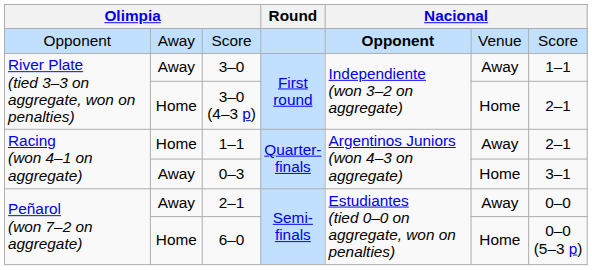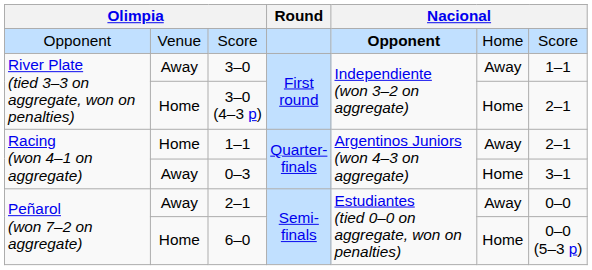(176, 41) Away -> (179, 41) Venue
(500, 41) Venue -> (503, 41) Home
